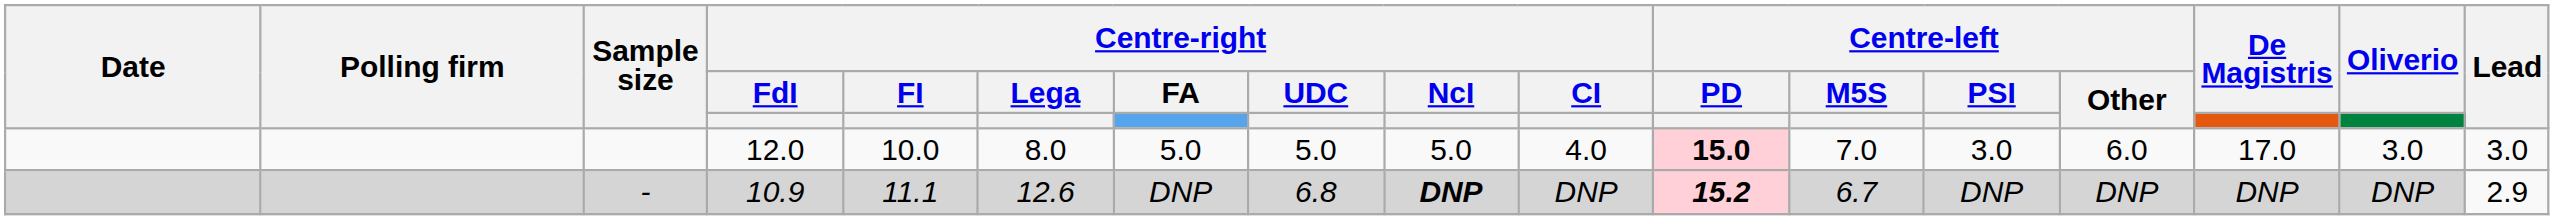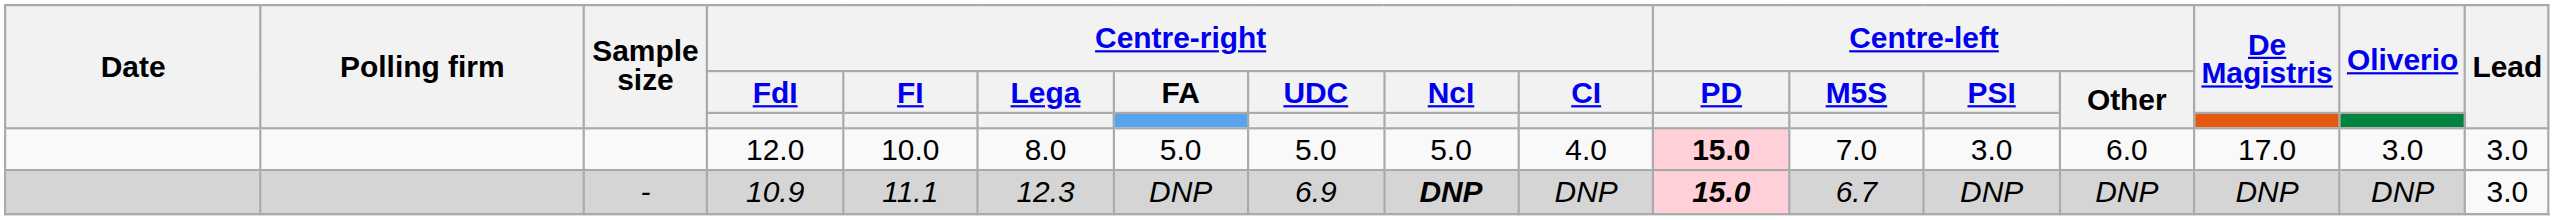(1045, 192) 12.6 -> (1045, 192) 12.3
(1316, 192) 6.8 -> (1316, 192) 6.9
(1721, 192) 15.2 -> (1721, 192) 15.0
(2507, 192) 2.9 -> (2507, 192) 3.0
